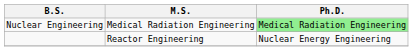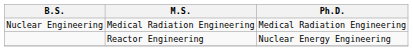(332, 25) lightgreen background -> (332, 25) no background
